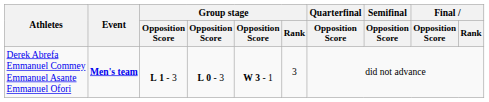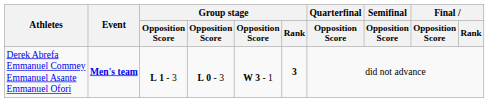(294, 72) normal -> (294, 72) bold
